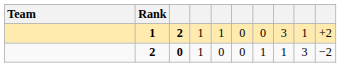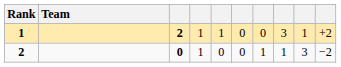columns swapped: (152, 14) <-> (21, 14)
